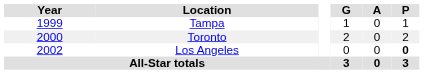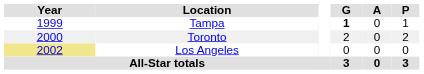(346, 23) normal -> (346, 23) bold
(50, 50) no background -> (50, 50) khaki background
(406, 50) bold -> (406, 50) normal
